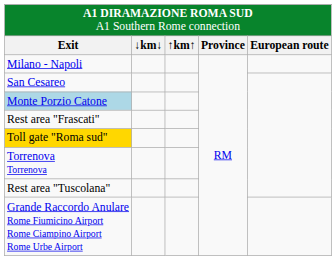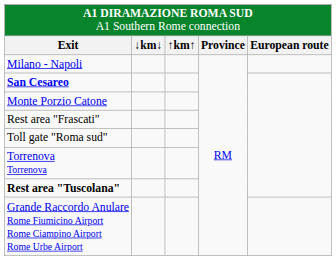(36, 82) normal -> (38, 82) bold
(57, 100) lightblue background -> (57, 100) no background
(57, 138) gold background -> (57, 138) no background
(59, 188) normal -> (64, 188) bold
